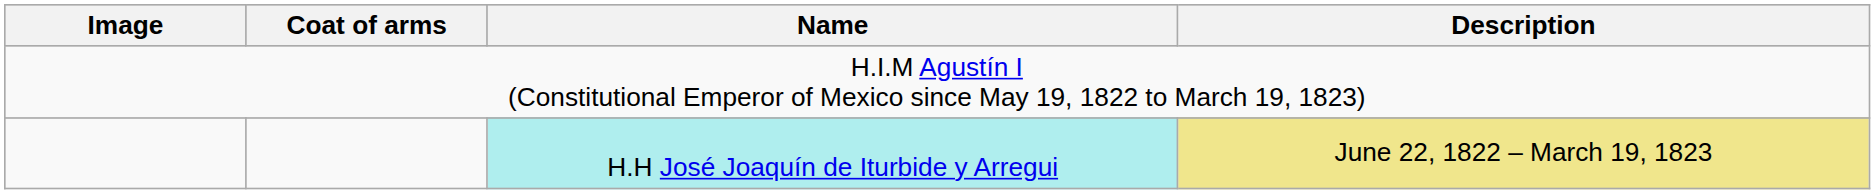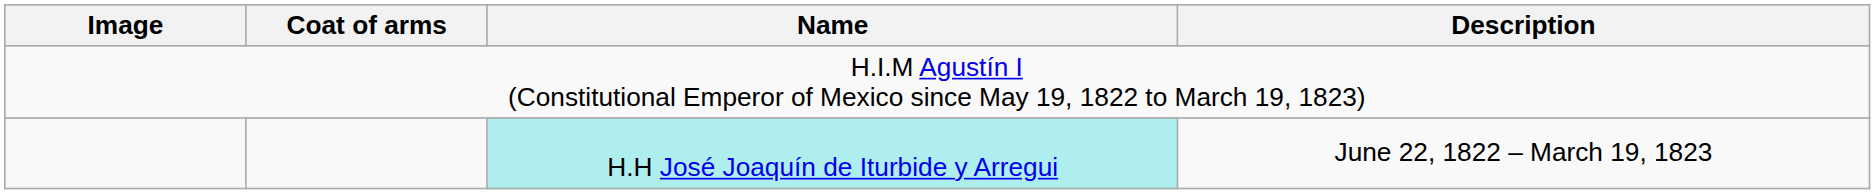(1523, 152) khaki background -> (1523, 152) no background
